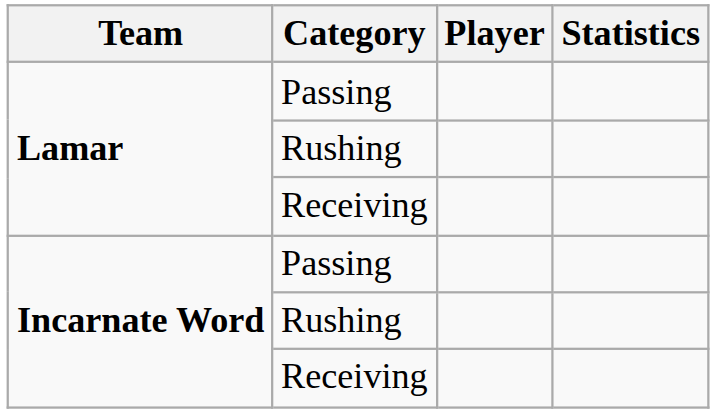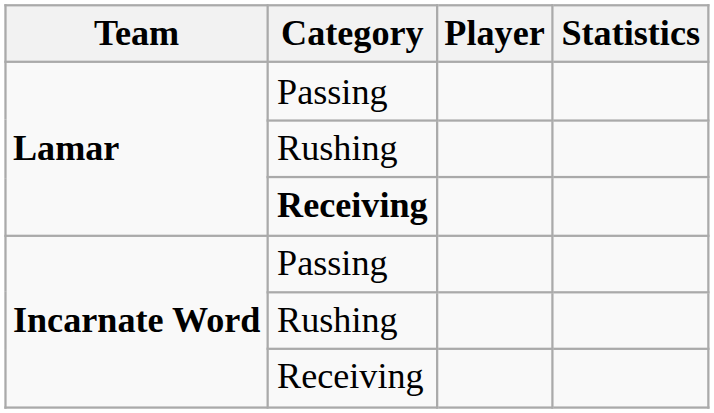(354, 205) normal -> (352, 205) bold
